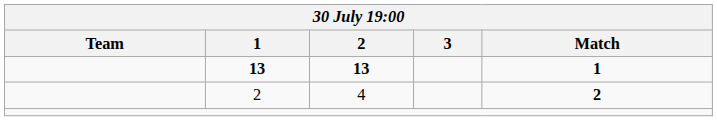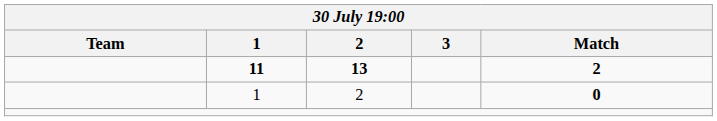(257, 69) 13 -> (257, 69) 11
(597, 69) 1 -> (597, 69) 2
(257, 95) 2 -> (257, 95) 1
(361, 95) 4 -> (359, 95) 2
(597, 95) 2 -> (597, 95) 0
